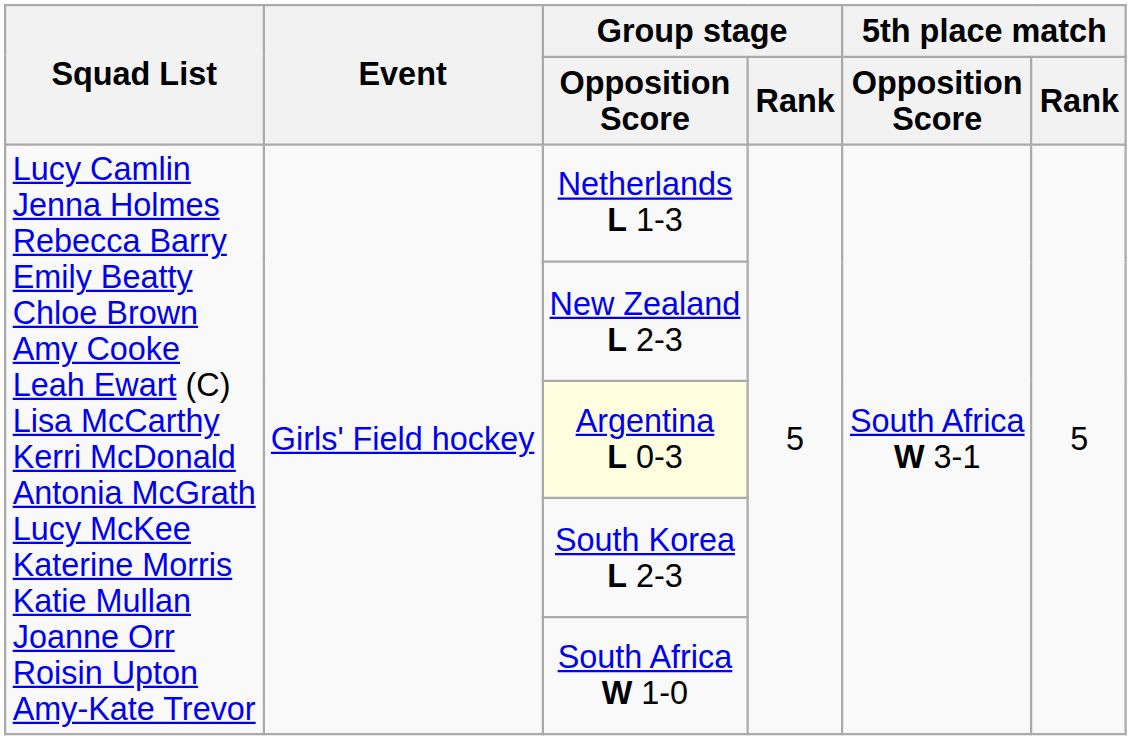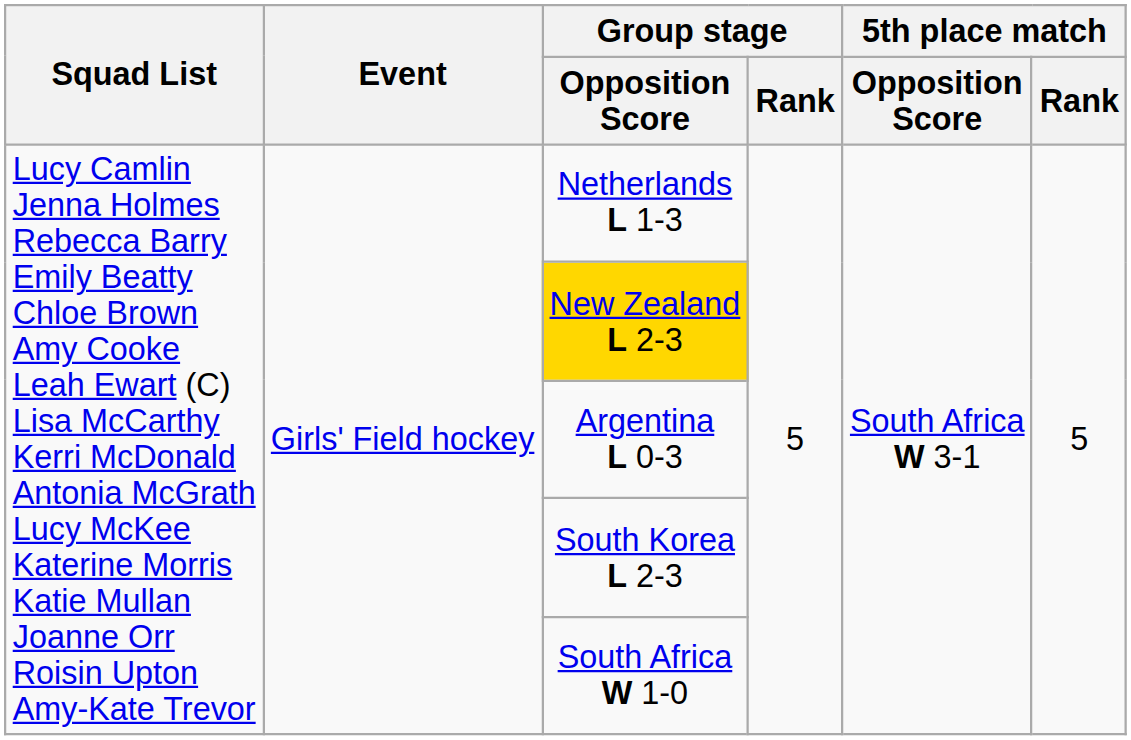(645, 321) no background -> (645, 321) gold background
(645, 439) lightyellow background -> (645, 439) no background
